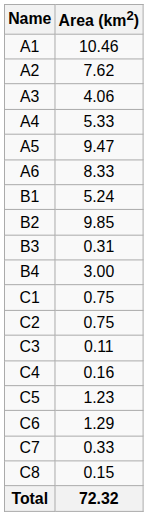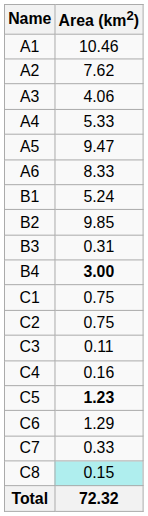(99, 272) normal -> (99, 272) bold
(99, 398) normal -> (99, 398) bold
(99, 473) no background -> (99, 473) paleturquoise background
